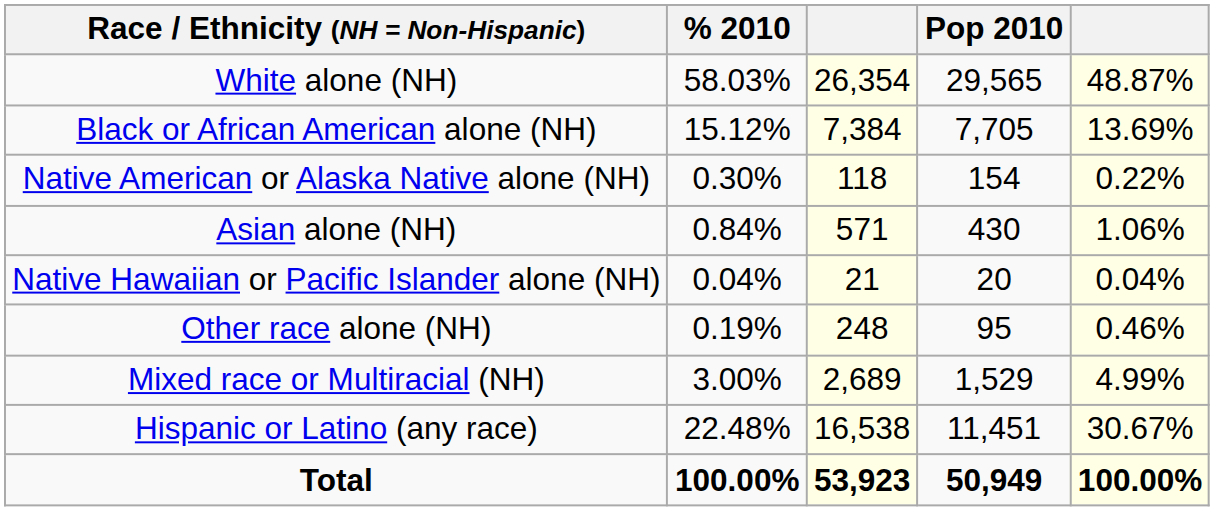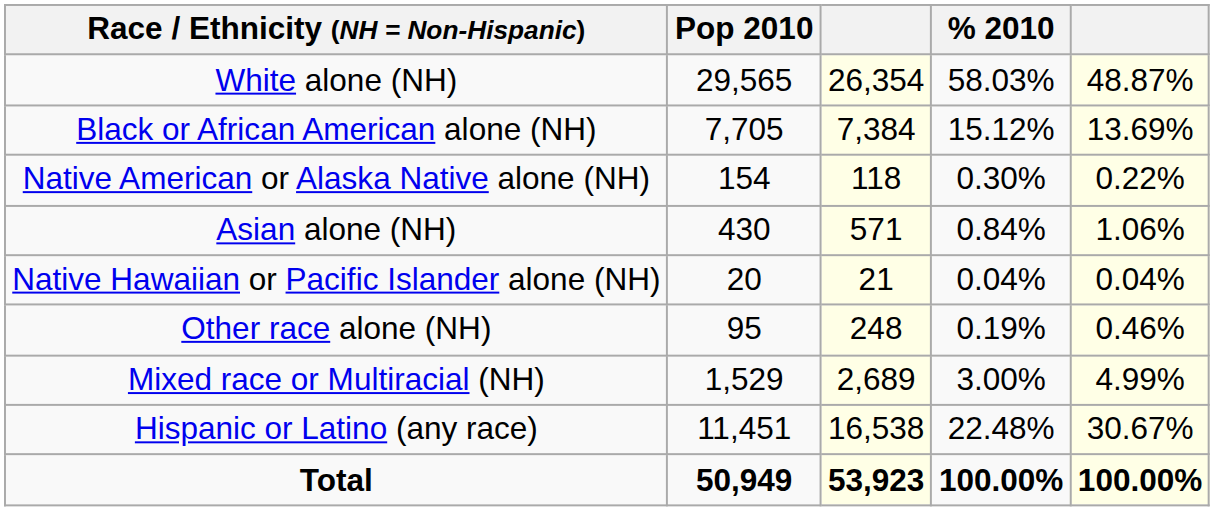columns swapped: (994, 29) <-> (737, 29)
